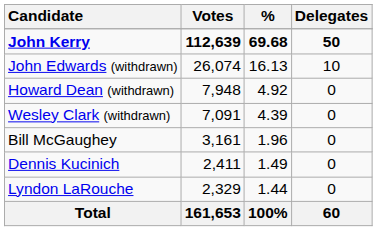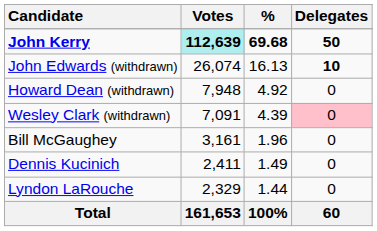(213, 41) no background -> (213, 41) paleturquoise background
(331, 66) normal -> (331, 66) bold
(331, 115) no background -> (331, 115) pink background
